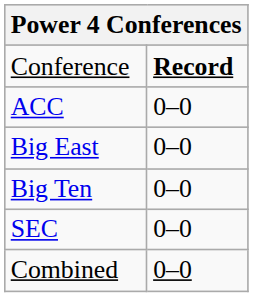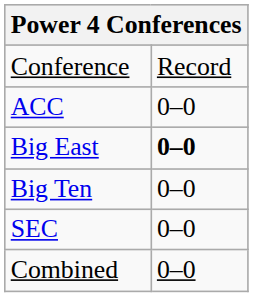(193, 65) bold -> (194, 65) normal
(172, 147) normal -> (176, 147) bold
